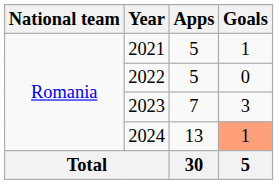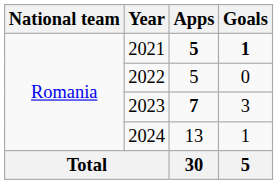(194, 48) normal -> (194, 48) bold
(245, 48) normal -> (245, 48) bold
(194, 106) normal -> (194, 106) bold
(245, 135) lightsalmon background -> (245, 135) no background
